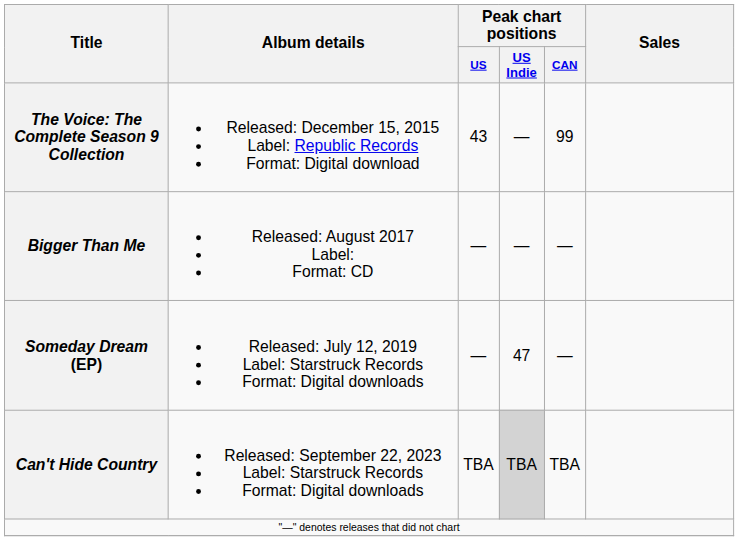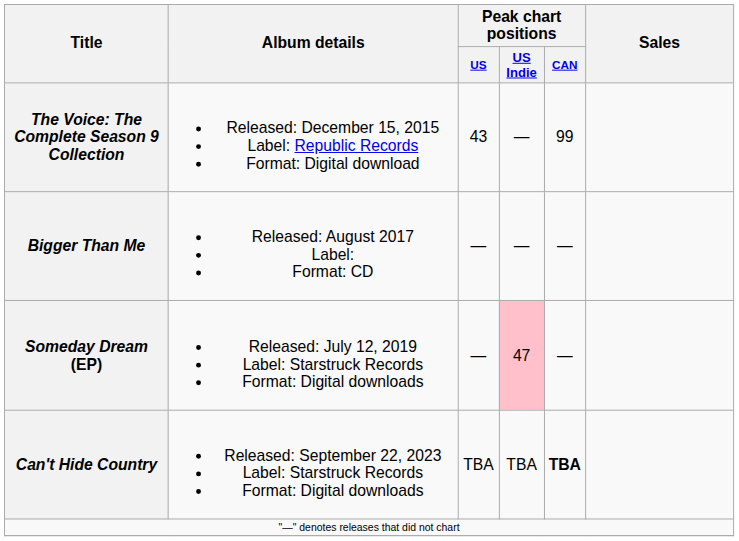(522, 355) no background -> (522, 355) pink background
(522, 464) lightgrey background -> (522, 464) no background
(565, 464) normal -> (565, 464) bold
